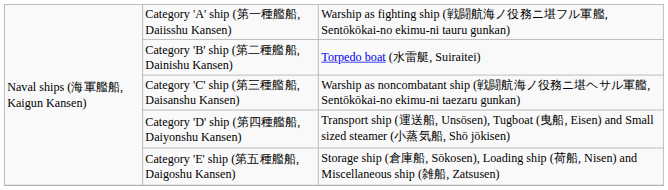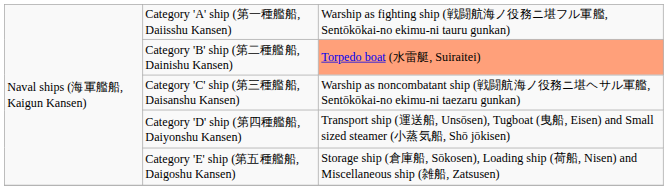(401, 56) no background -> (401, 56) lightsalmon background
